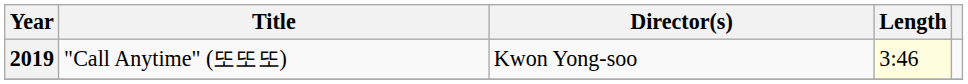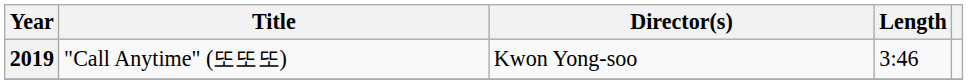(899, 59) lightyellow background -> (899, 59) no background
